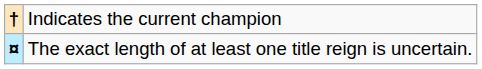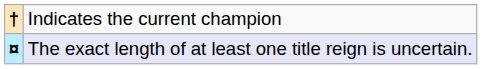(250, 48) no background -> (250, 48) lavender background
